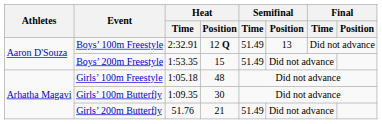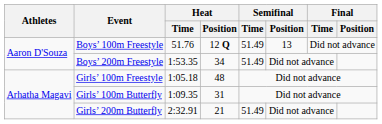(183, 45) 2:32.91 -> (183, 45) 51.76
(220, 62) 15 -> (220, 62) 34
(220, 95) 30 -> (220, 95) 31
(183, 111) 51.76 -> (183, 111) 2:32.91
